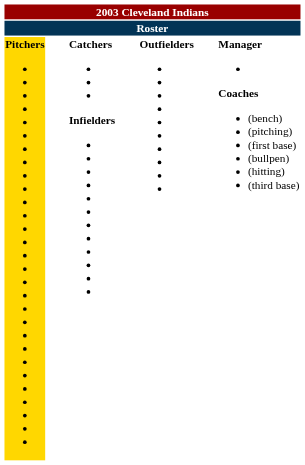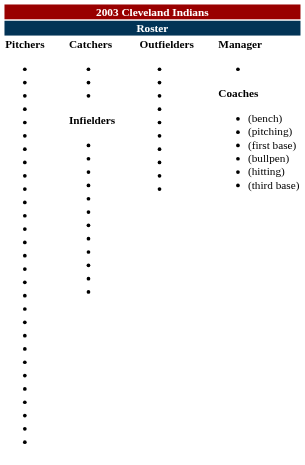(25, 243) gold background -> (25, 243) no background
